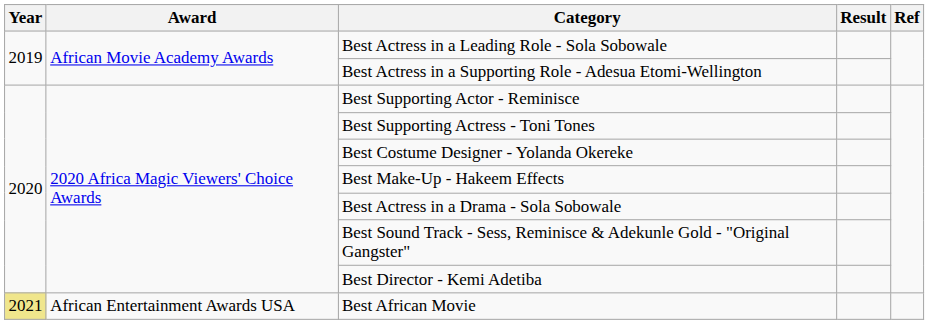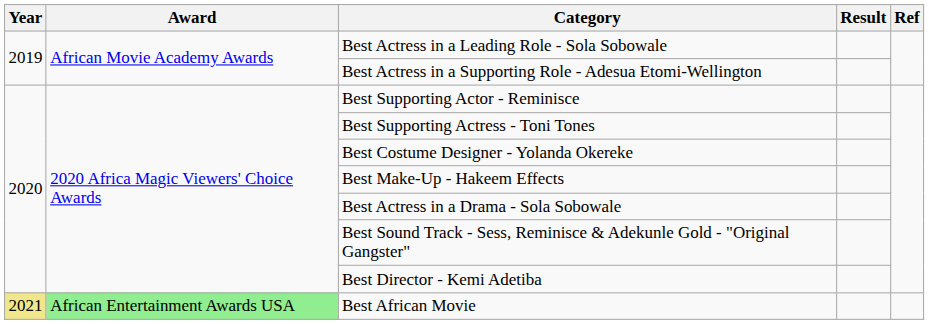(173, 306) no background -> (173, 306) lightgreen background
